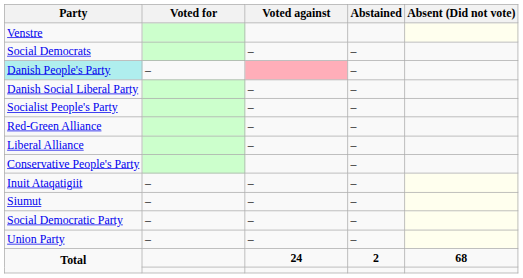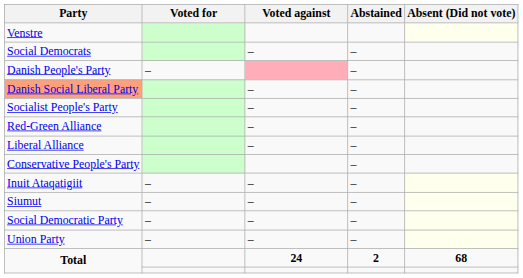(59, 70) paleturquoise background -> (59, 70) no background
(73, 88) no background -> (73, 88) lightsalmon background
